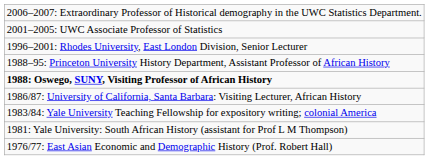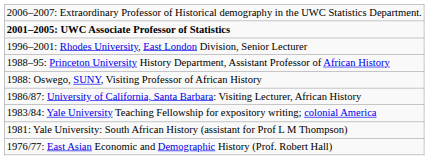(115, 29) normal -> (118, 29) bold
(139, 79) bold -> (134, 79) normal
